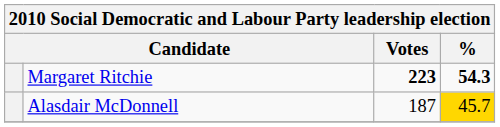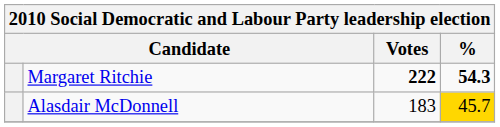(422, 77) 223 -> (422, 77) 222
(422, 106) 187 -> (422, 106) 183
